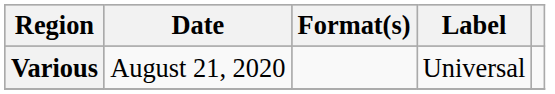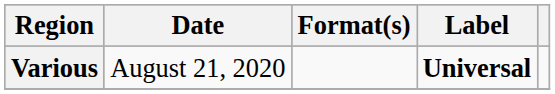(474, 67) normal -> (477, 67) bold
